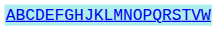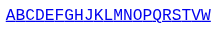(108, 15) paleturquoise background -> (108, 15) no background
